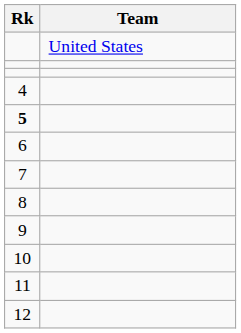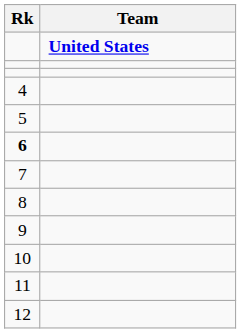(94, 46) normal -> (97, 46) bold
(22, 118) bold -> (22, 118) normal
(22, 146) normal -> (22, 146) bold
